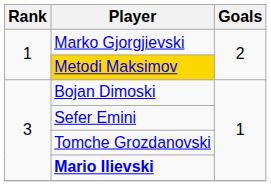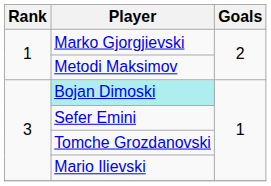(116, 67) gold background -> (116, 67) no background
(105, 92) no background -> (105, 92) paleturquoise background
(104, 167) bold -> (100, 167) normal
